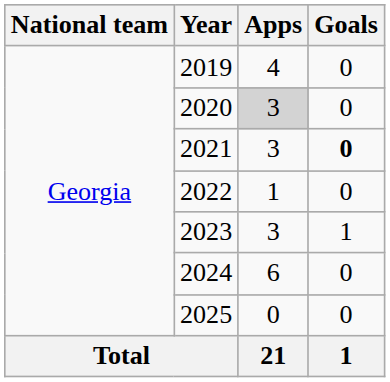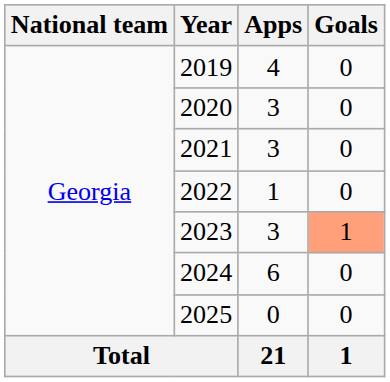(273, 107) lightgrey background -> (273, 107) no background
(346, 149) bold -> (346, 149) normal
(346, 231) no background -> (346, 231) lightsalmon background
